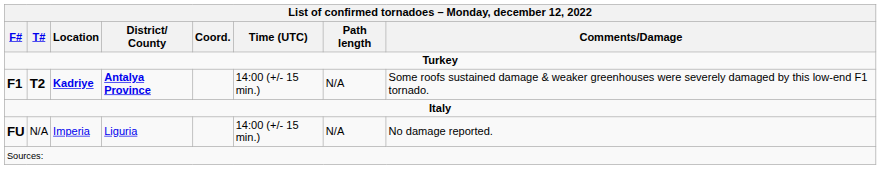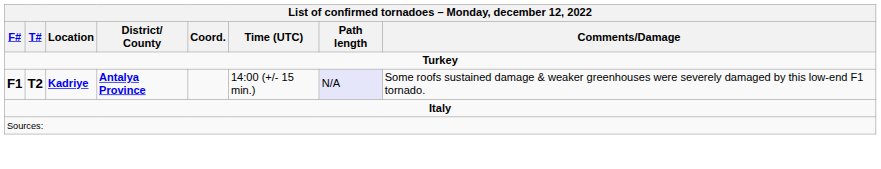(335, 84) no background -> (331, 84) lavender background
- row: (16, 131)
